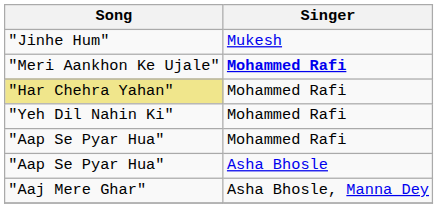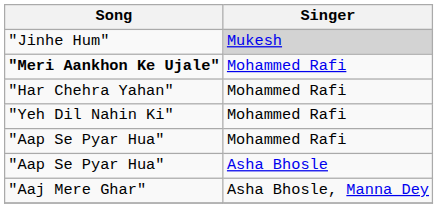(254, 42) no background -> (254, 42) lightgrey background
(114, 67) normal -> (114, 67) bold
(287, 67) bold -> (287, 67) normal
(91, 91) khaki background -> (91, 91) no background
